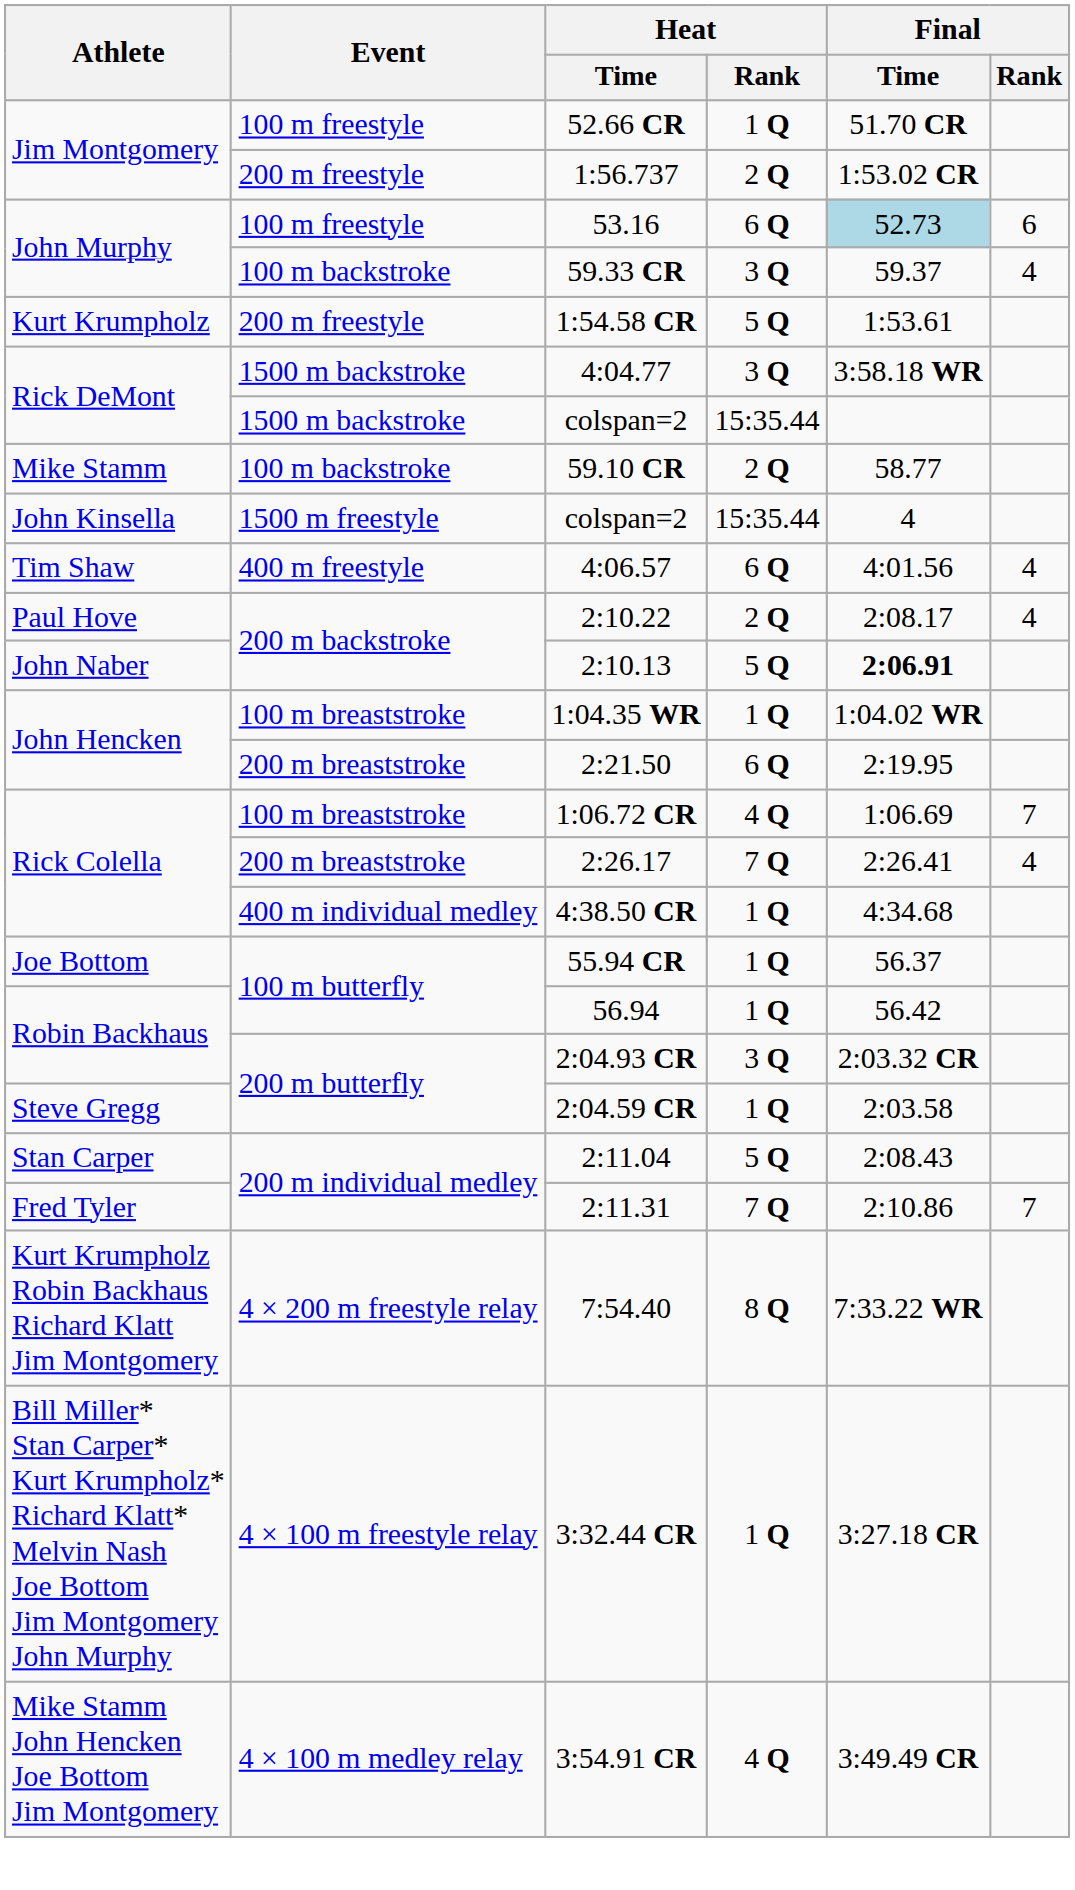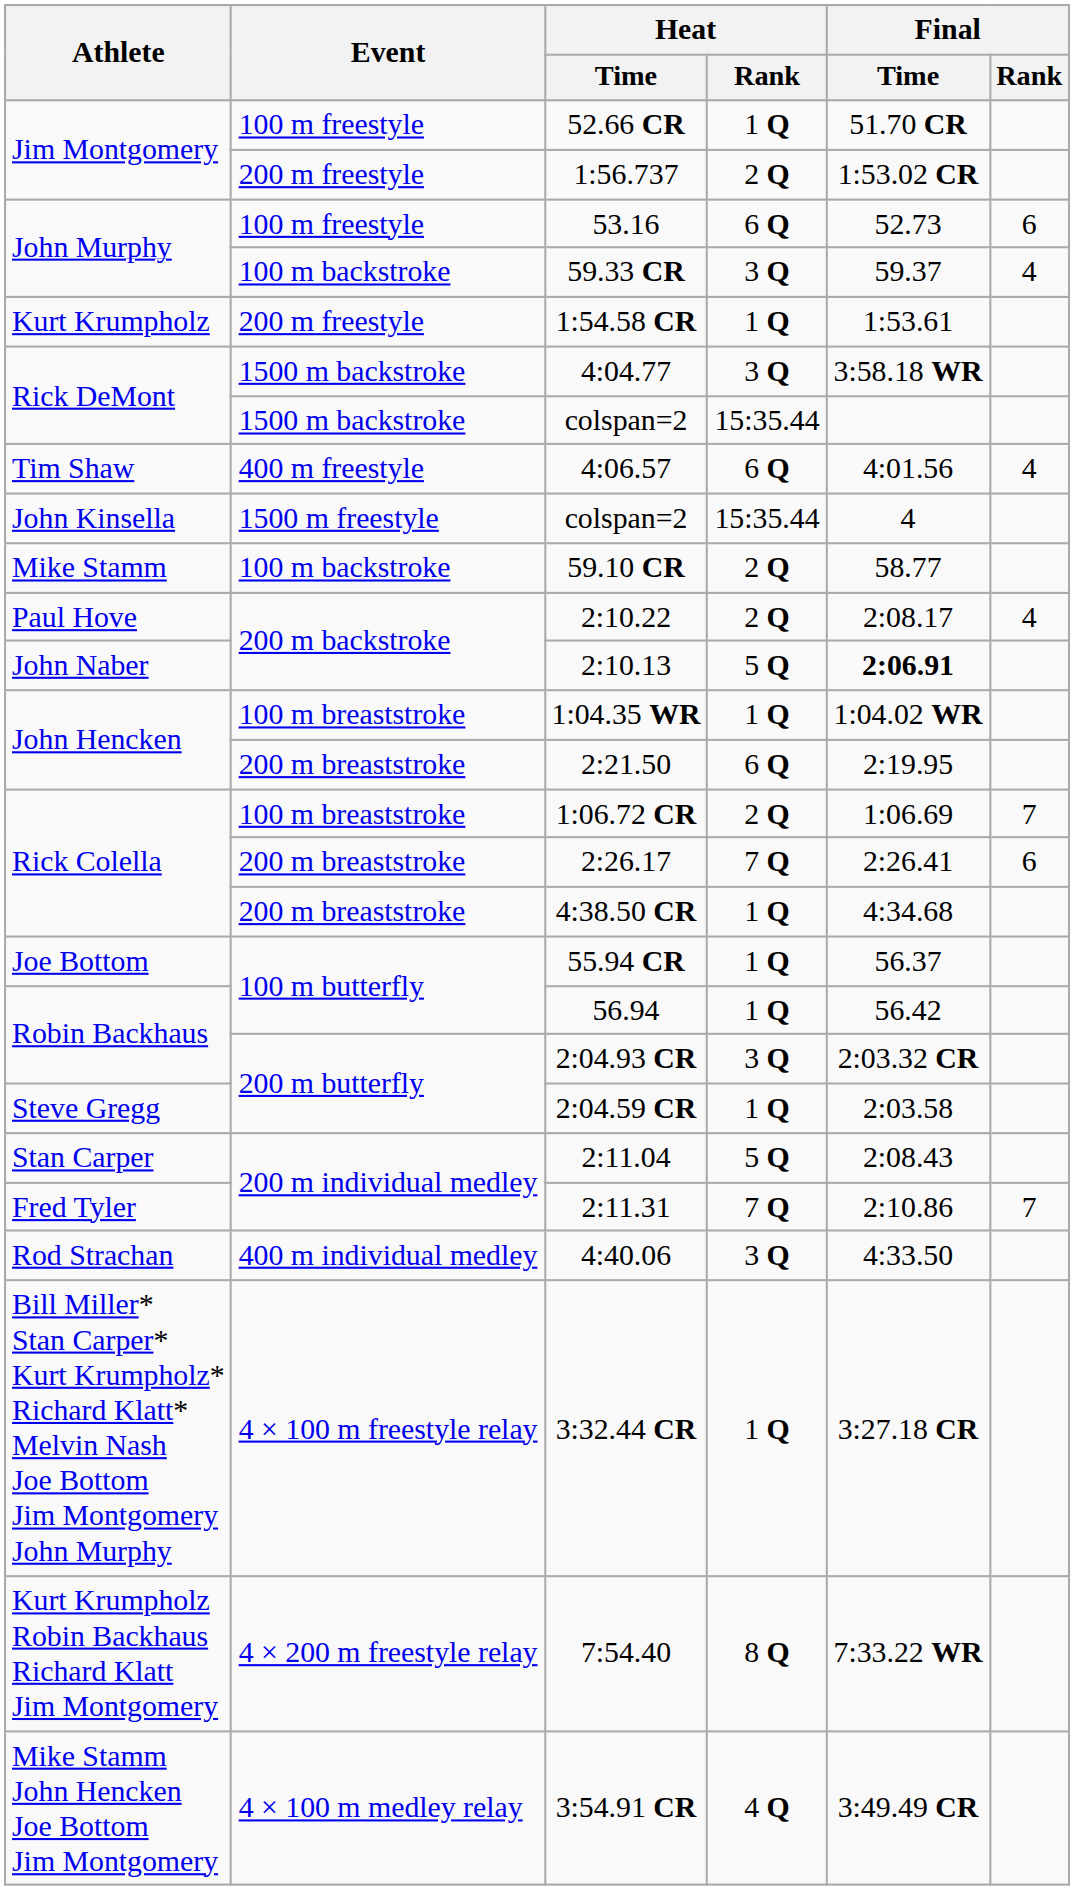(908, 223) lightblue background -> (908, 223) no background
(767, 321) 5 Q -> (767, 321) 1 Q
rows swapped: (73, 567) <-> (89, 469)
(767, 813) 4 Q -> (767, 813) 2 Q
(1029, 862) 4 -> (1029, 862) 6
(388, 911) 400 m individual medley -> (352, 911) 200 m breaststroke
+ row: (93, 1255)
rows swapped: (118, 1533) <-> (115, 1308)
